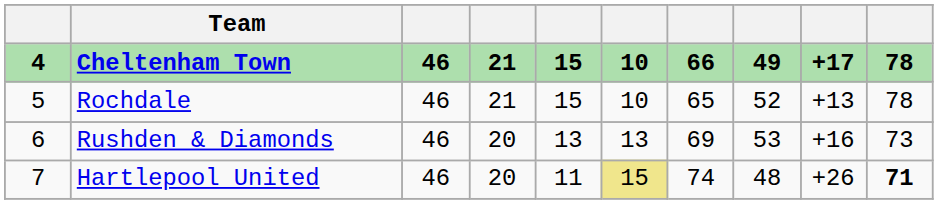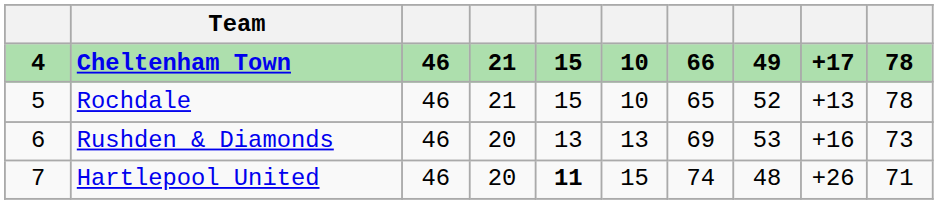(568, 179) normal -> (568, 179) bold
(634, 179) khaki background -> (634, 179) no background
(899, 179) bold -> (899, 179) normal
